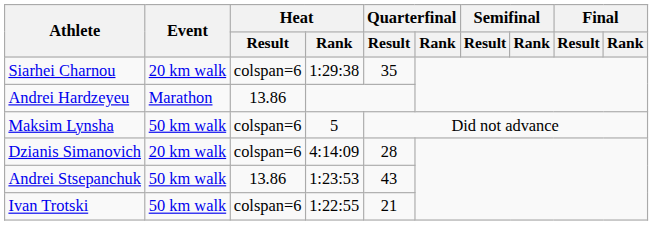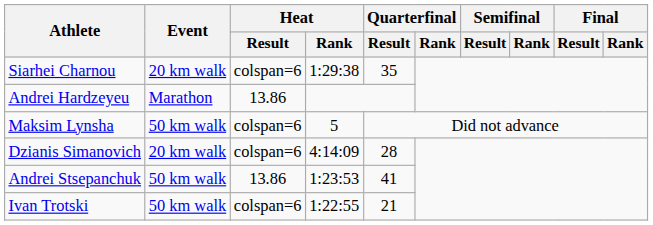(389, 179) 43 -> (389, 179) 41
